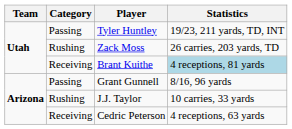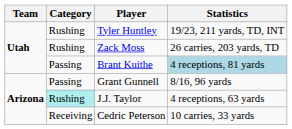(65, 30) Passing -> (67, 30) Rushing
(71, 64) Receiving -> (65, 64) Passing
(67, 98) no background -> (67, 98) paleturquoise background
(212, 98) 10 carries, 33 yards -> (217, 98) 4 receptions, 63 yards
(217, 115) 4 receptions, 63 yards -> (212, 115) 10 carries, 33 yards
